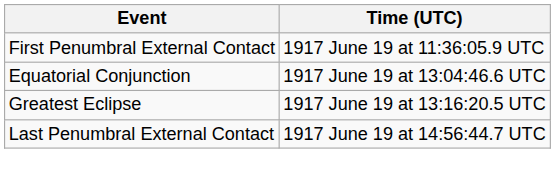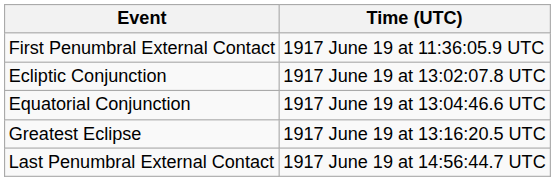+ row: (88, 76)
